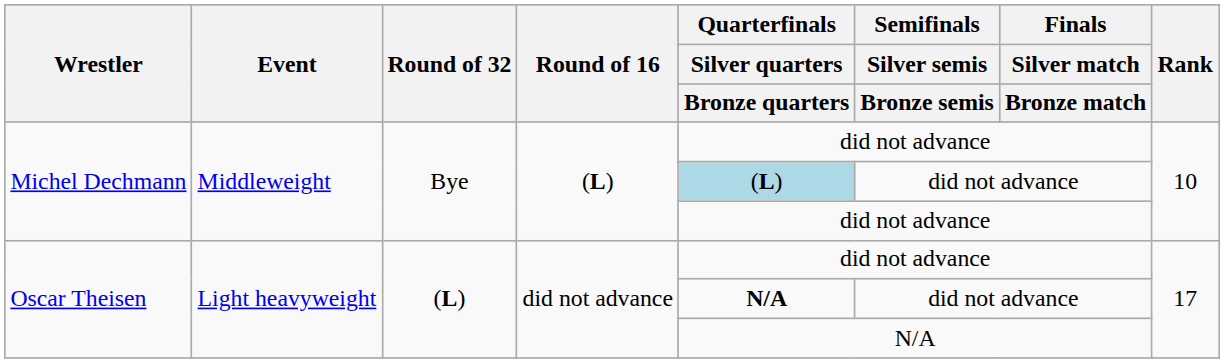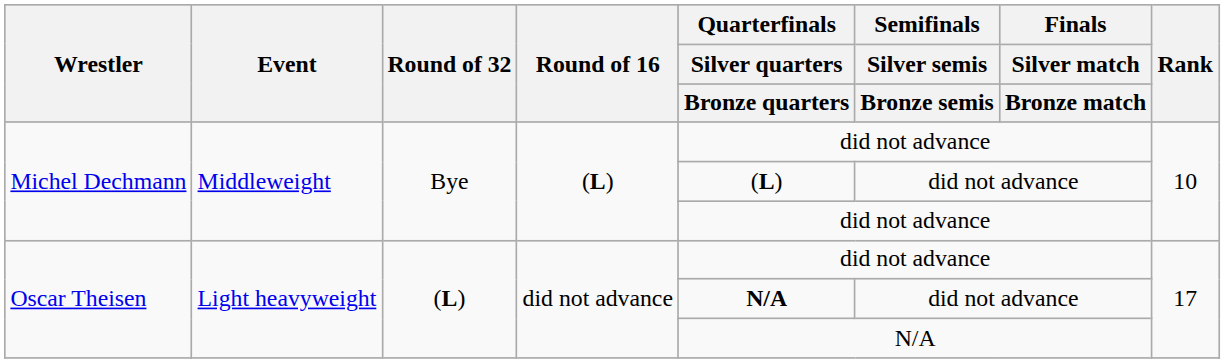(767, 181) lightblue background -> (767, 181) no background
